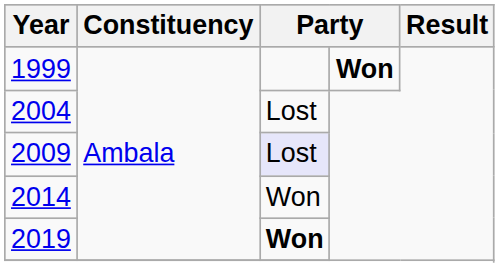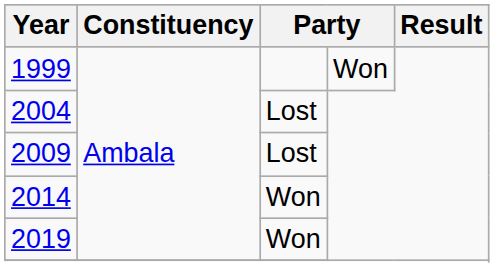(365, 68) bold -> (360, 68) normal
(291, 153) lavender background -> (291, 153) no background
(295, 238) bold -> (293, 238) normal
